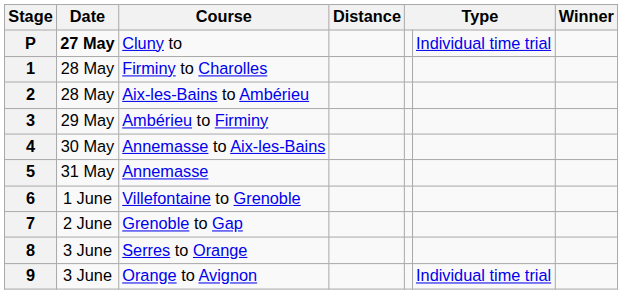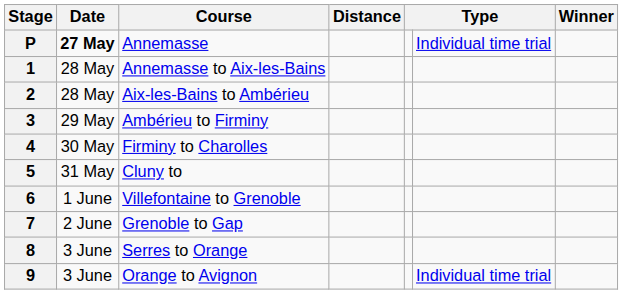(152, 43) Cluny to -> (165, 43) Annemasse
(195, 69) Firminy to Charolles -> (224, 69) Annemasse to Aix-les-Bains
(224, 146) Annemasse to Aix-les-Bains -> (195, 146) Firminy to Charolles
(165, 172) Annemasse -> (152, 172) Cluny to
